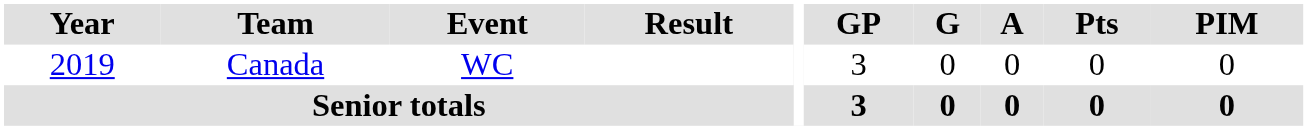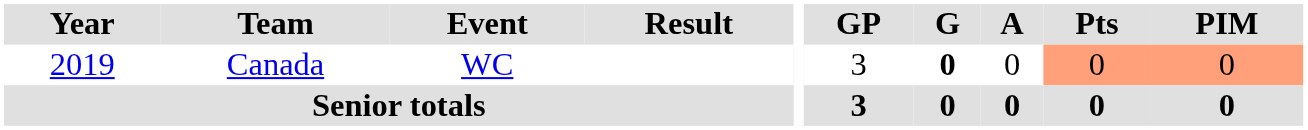(948, 64) normal -> (948, 64) bold
(1097, 64) no background -> (1097, 64) lightsalmon background
(1227, 64) no background -> (1227, 64) lightsalmon background
